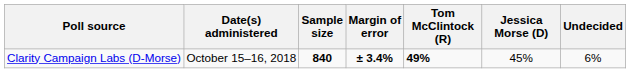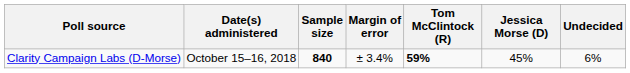(375, 58) bold -> (375, 58) normal
(418, 58) 49% -> (418, 58) 59%
